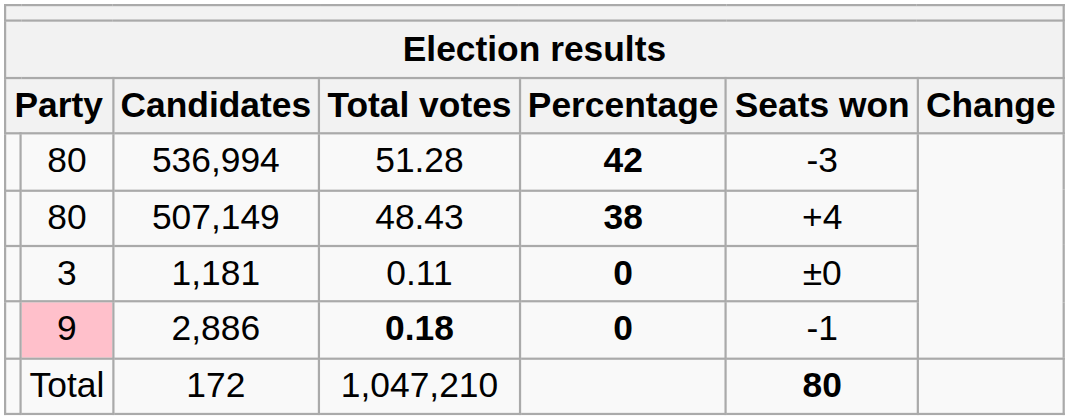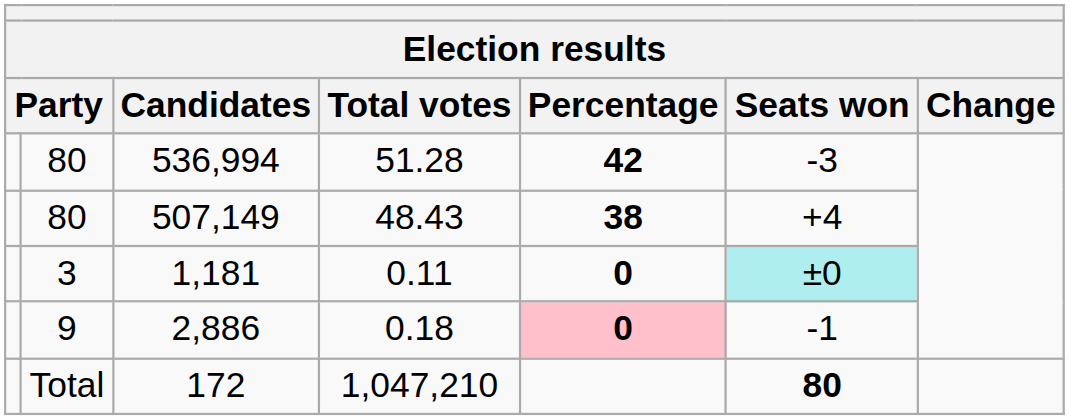(822, 273) no background -> (822, 273) paleturquoise background
(67, 329) pink background -> (67, 329) no background
(419, 329) bold -> (419, 329) normal
(623, 329) no background -> (623, 329) pink background
